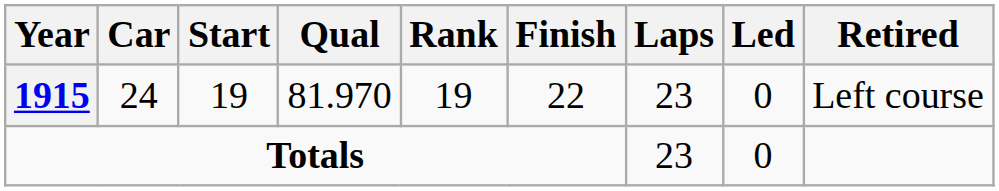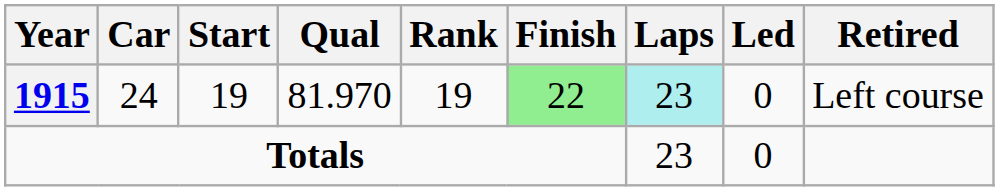(566, 94) no background -> (566, 94) lightgreen background
(674, 94) no background -> (674, 94) paleturquoise background
